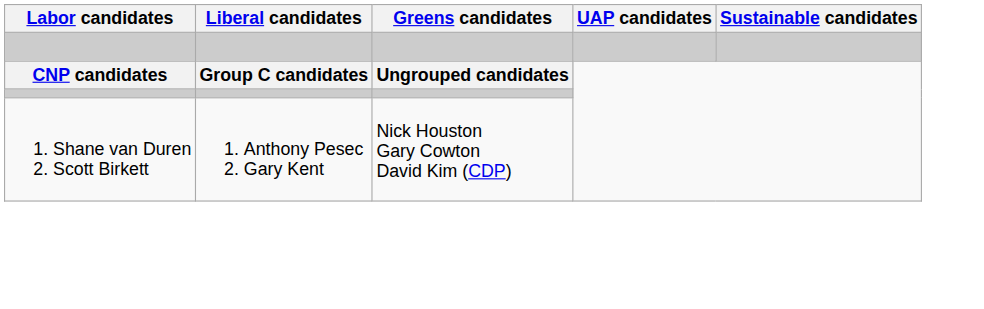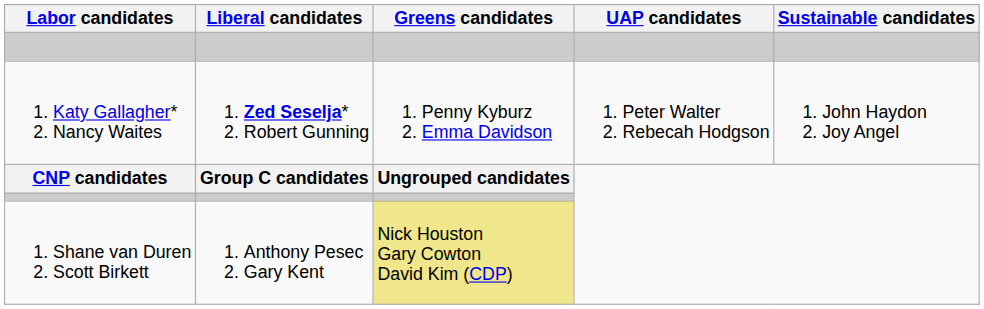+ row: (100, 123)
(444, 151) no background -> (445, 254) khaki background
